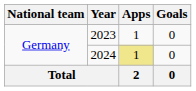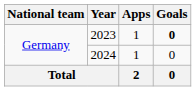(172, 34) normal -> (172, 34) bold
(136, 55) khaki background -> (136, 55) no background
